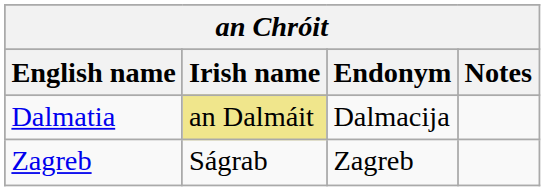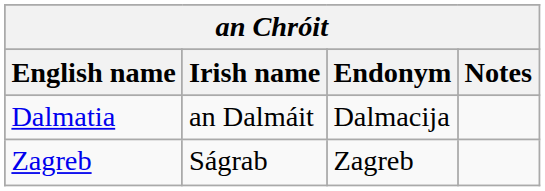(251, 116) khaki background -> (251, 116) no background
